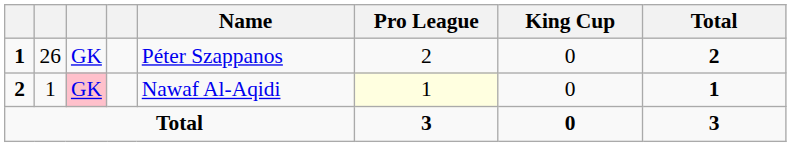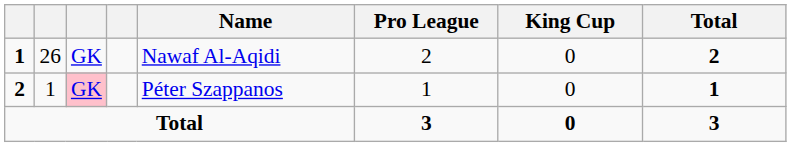(212, 55) Péter Szappanos -> (211, 55) Nawaf Al-Aqidi
(211, 89) Nawaf Al-Aqidi -> (212, 89) Péter Szappanos
(426, 89) lightyellow background -> (426, 89) no background
